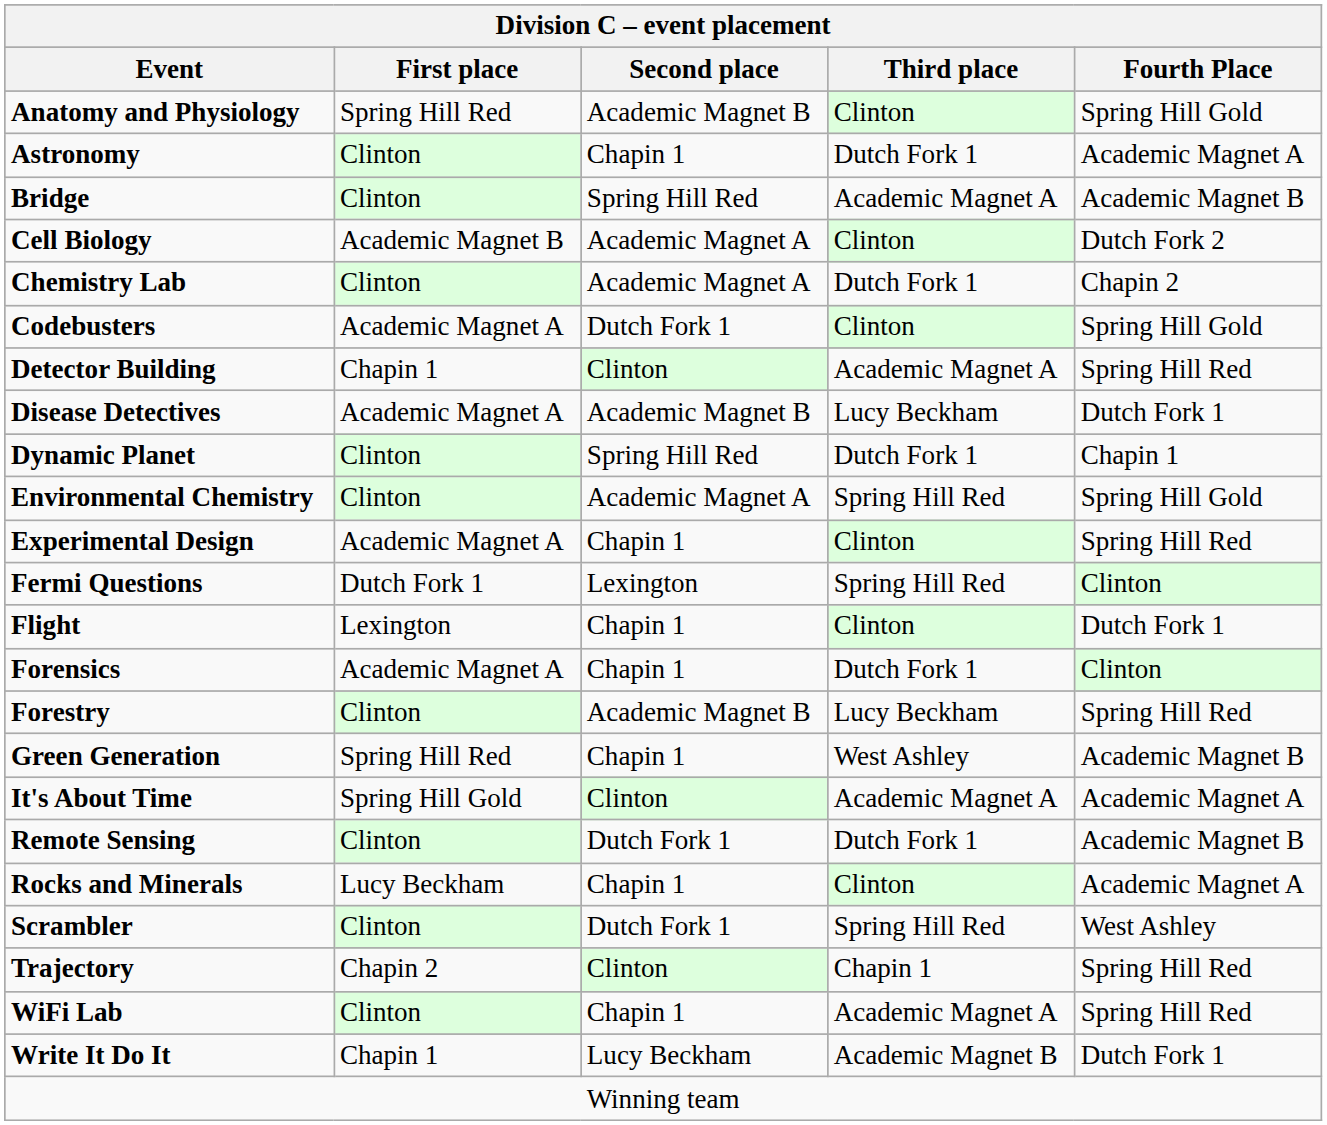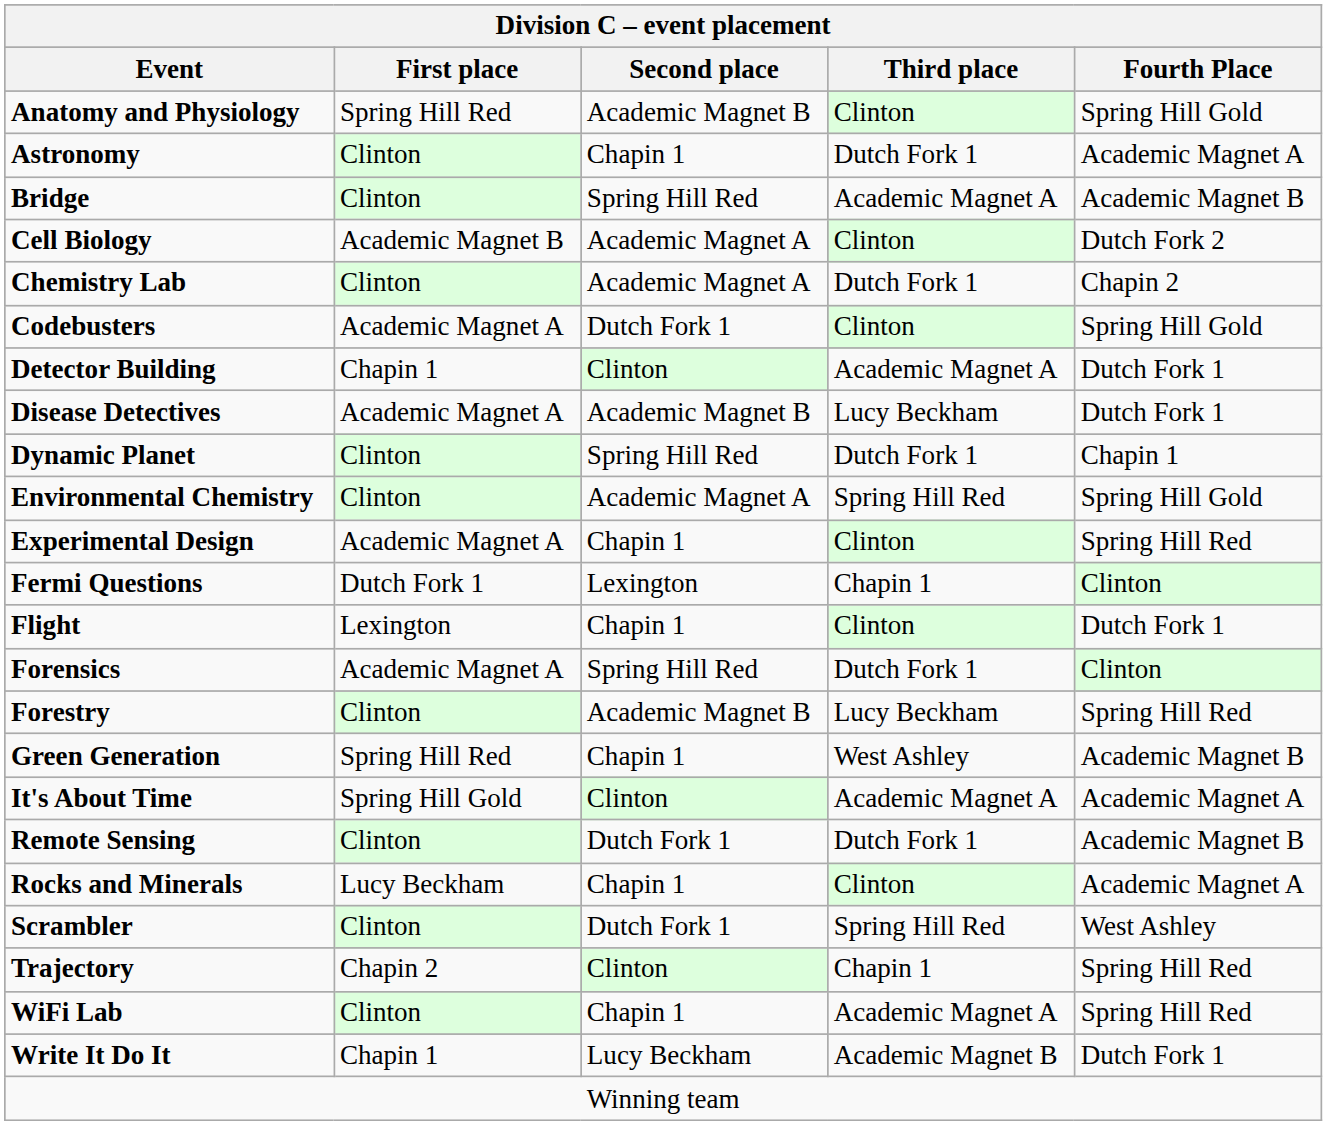(1166, 369) Spring Hill Red -> (1153, 369) Dutch Fork 1
(919, 583) Spring Hill Red -> (883, 583) Chapin 1
(636, 669) Chapin 1 -> (672, 669) Spring Hill Red
